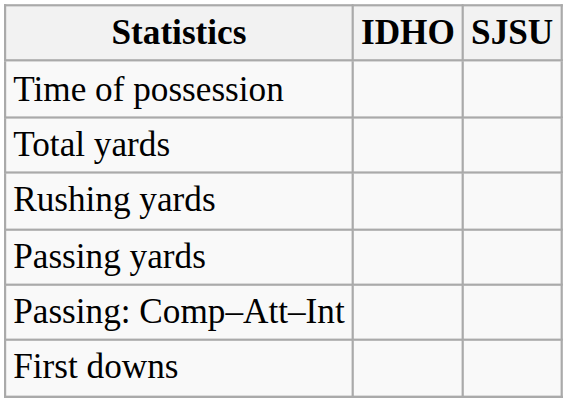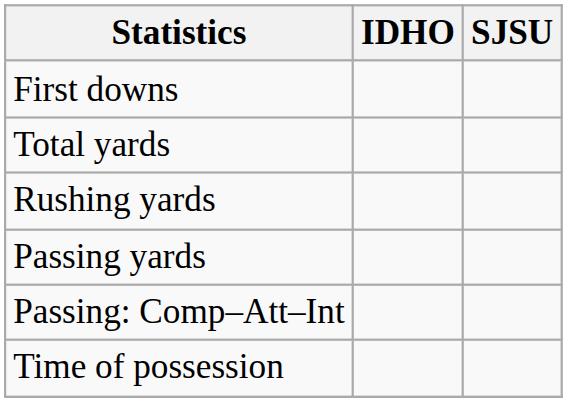rows swapped: (96, 367) <-> (148, 88)
